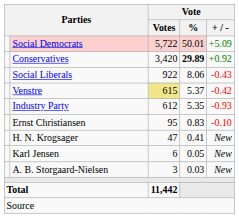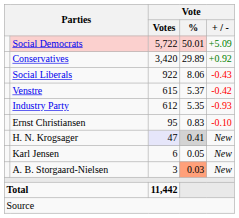(193, 59) bold -> (193, 59) normal
(170, 91) khaki background -> (170, 91) no background
(172, 138) no background -> (172, 138) lavender background
(196, 138) no background -> (196, 138) lightgrey background
(196, 169) no background -> (196, 169) lightsalmon background
